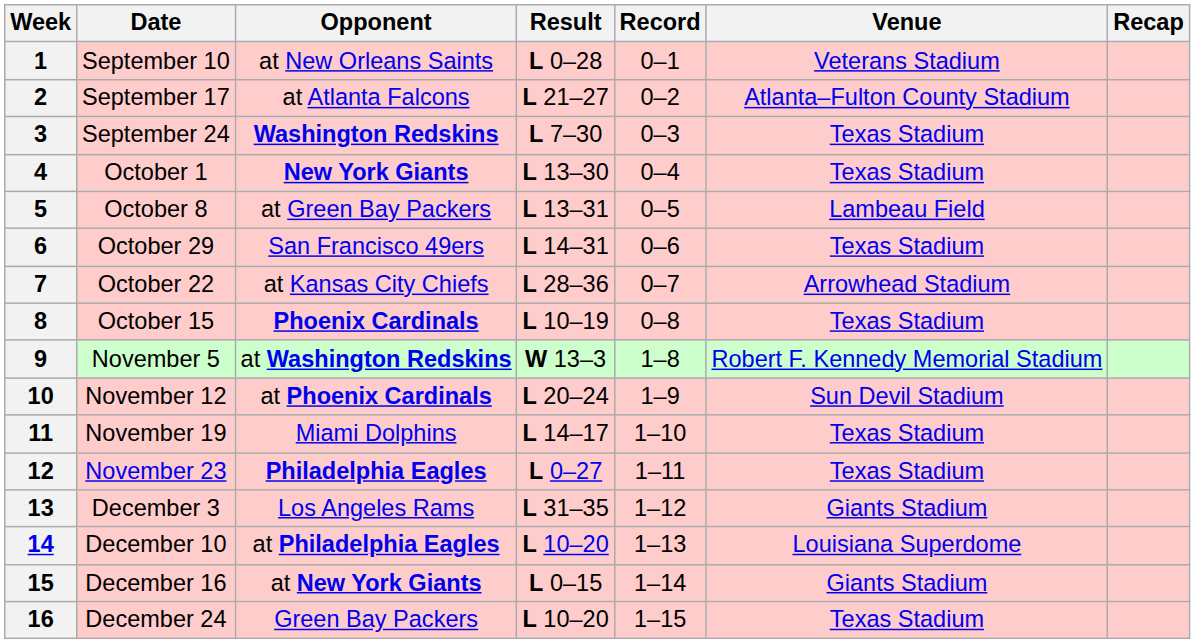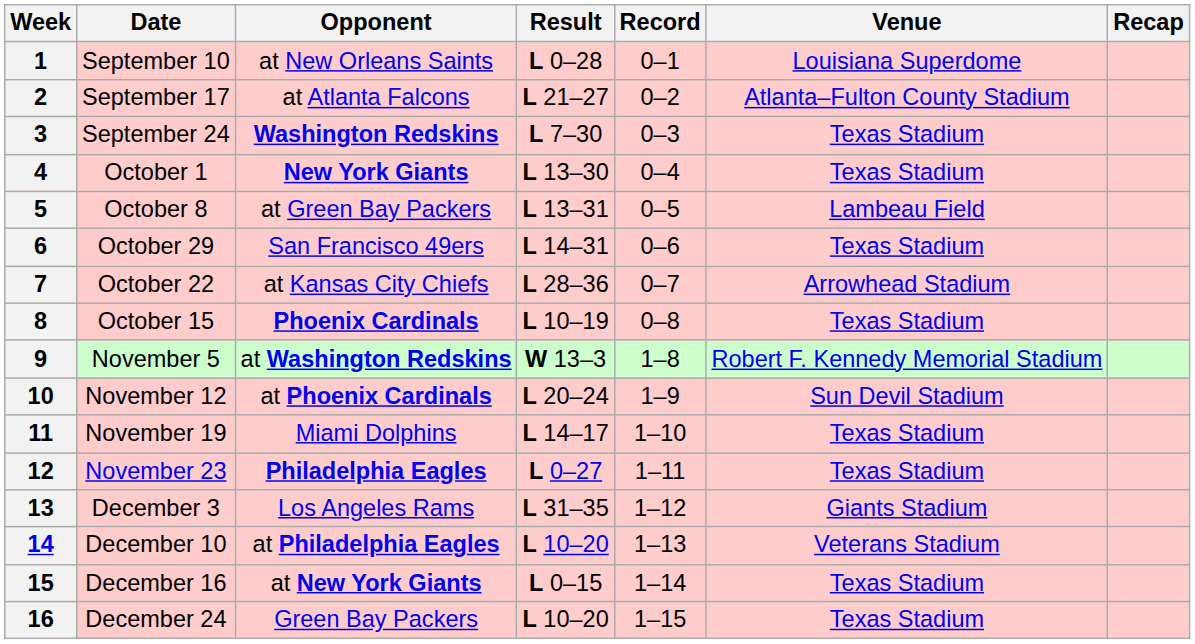(907, 60) Veterans Stadium -> (907, 60) Louisiana Superdome
(907, 545) Louisiana Superdome -> (907, 545) Veterans Stadium
(907, 582) Giants Stadium -> (907, 582) Texas Stadium
